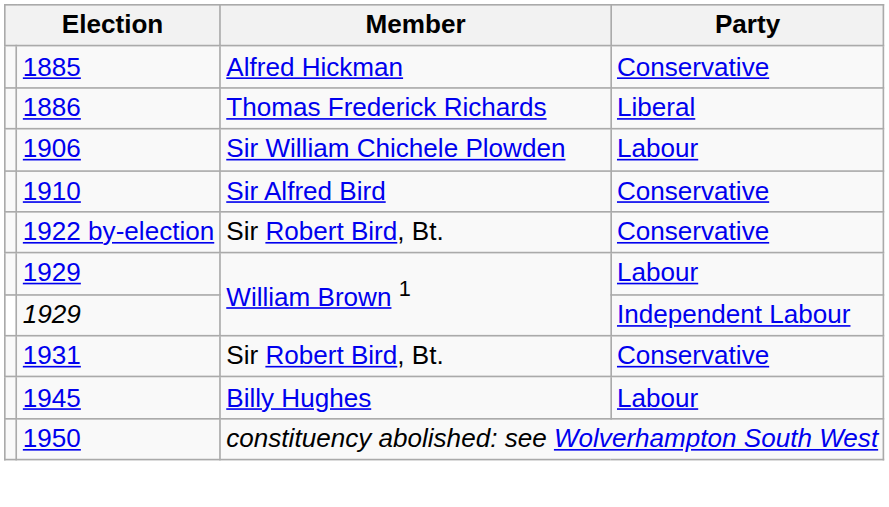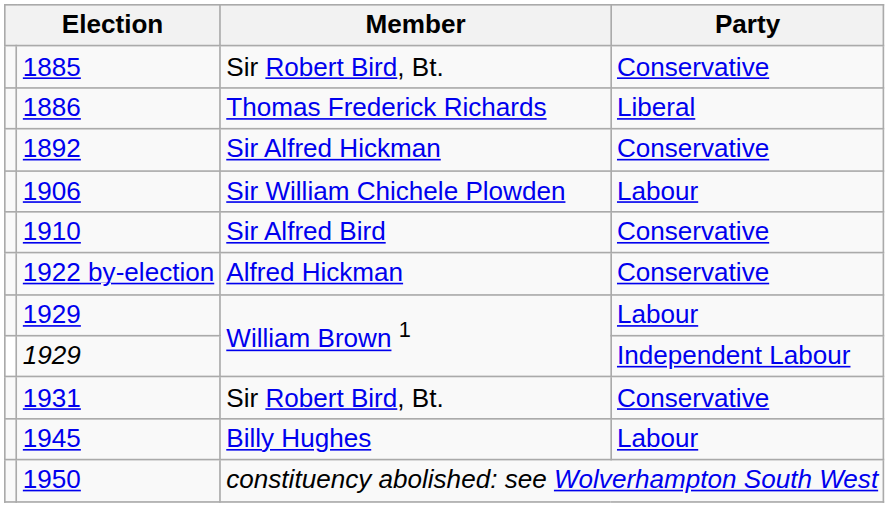(315, 66) Alfred Hickman -> (335, 66) Sir Robert Bird, Bt.
+ row: (52, 149)
(335, 231) Sir Robert Bird, Bt. -> (315, 273) Alfred Hickman
